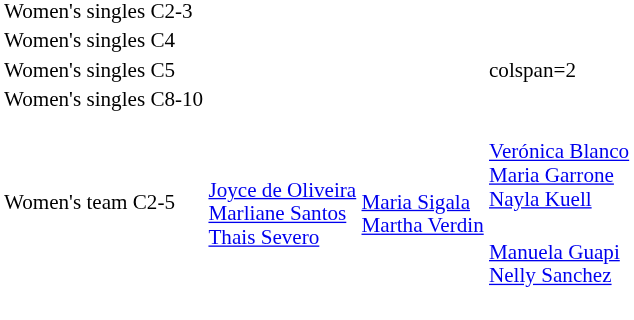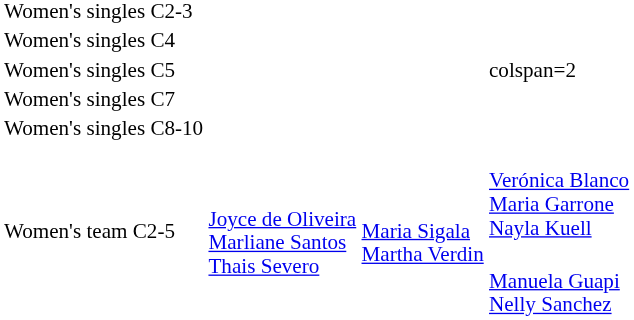+ row: (89, 98)
